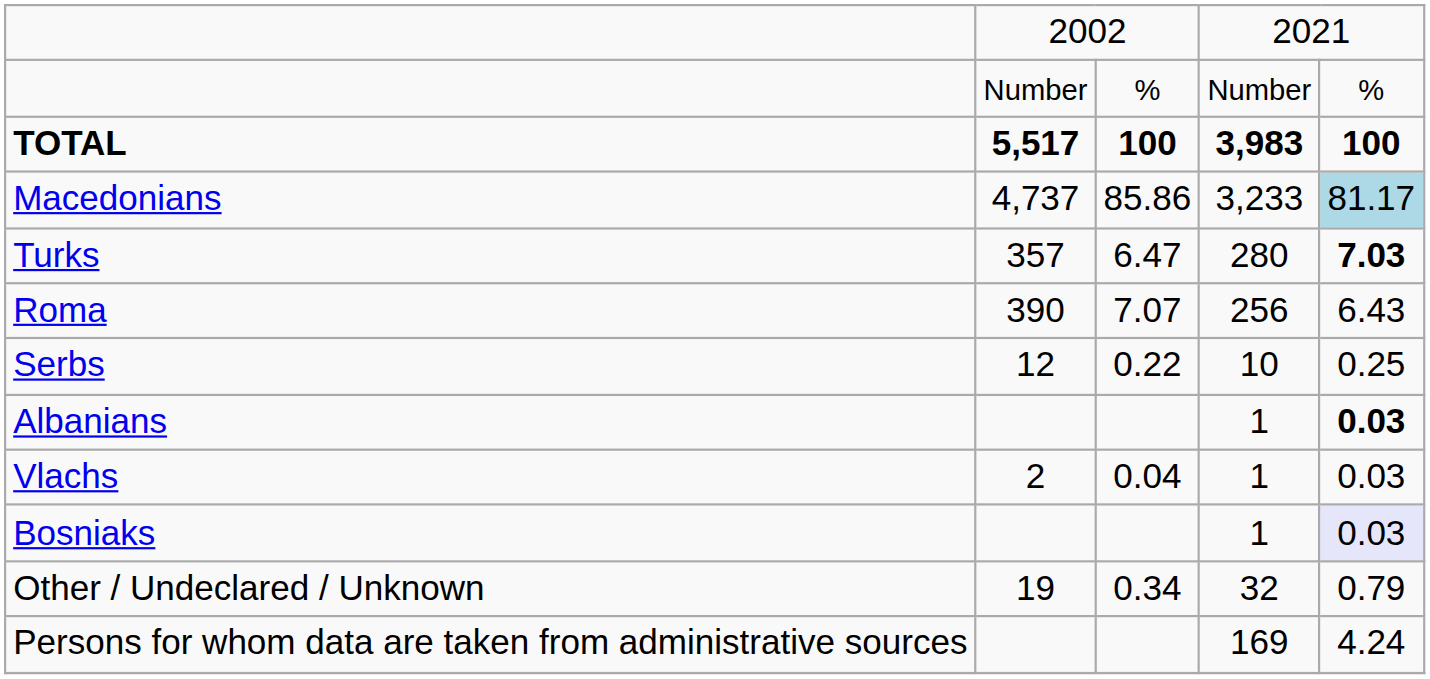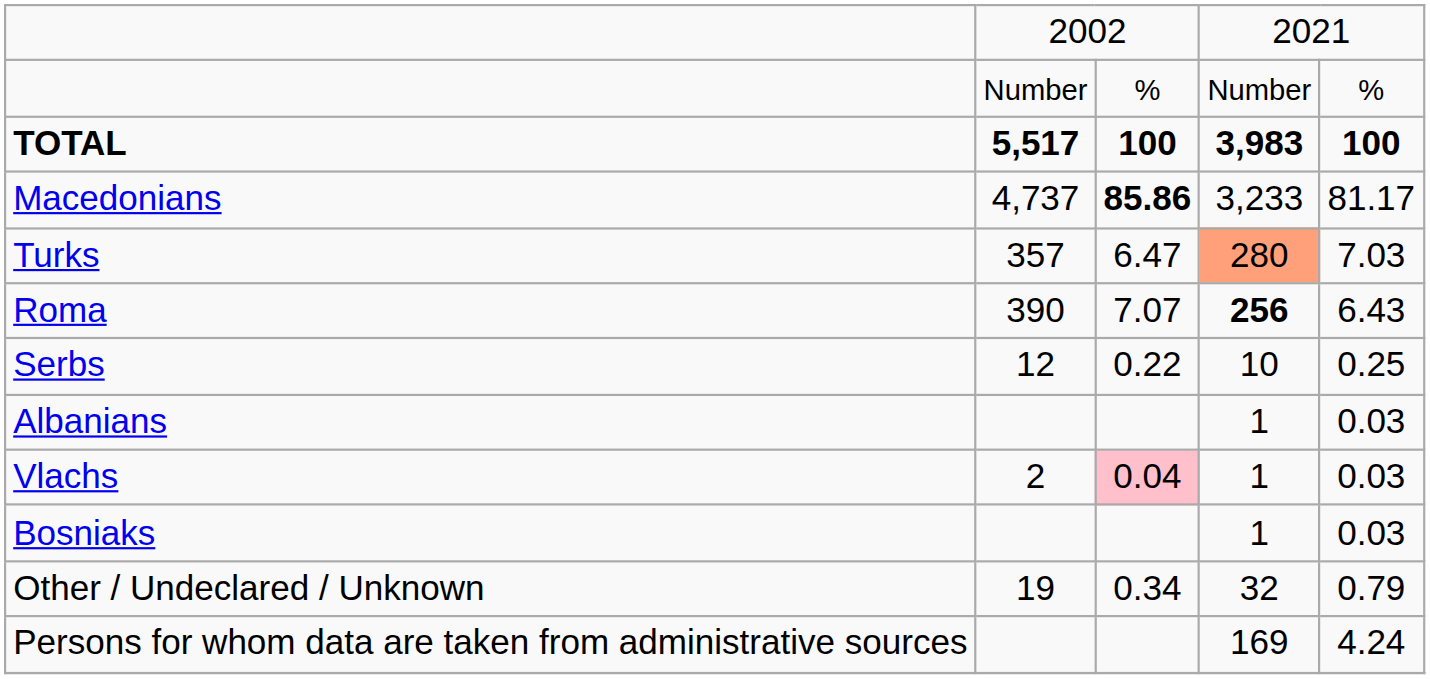(1147, 198) normal -> (1147, 198) bold
(1371, 198) lightblue background -> (1371, 198) no background
(1259, 254) no background -> (1259, 254) lightsalmon background
(1371, 254) bold -> (1371, 254) normal
(1259, 310) normal -> (1259, 310) bold
(1371, 421) bold -> (1371, 421) normal
(1147, 476) no background -> (1147, 476) pink background
(1371, 532) lavender background -> (1371, 532) no background
